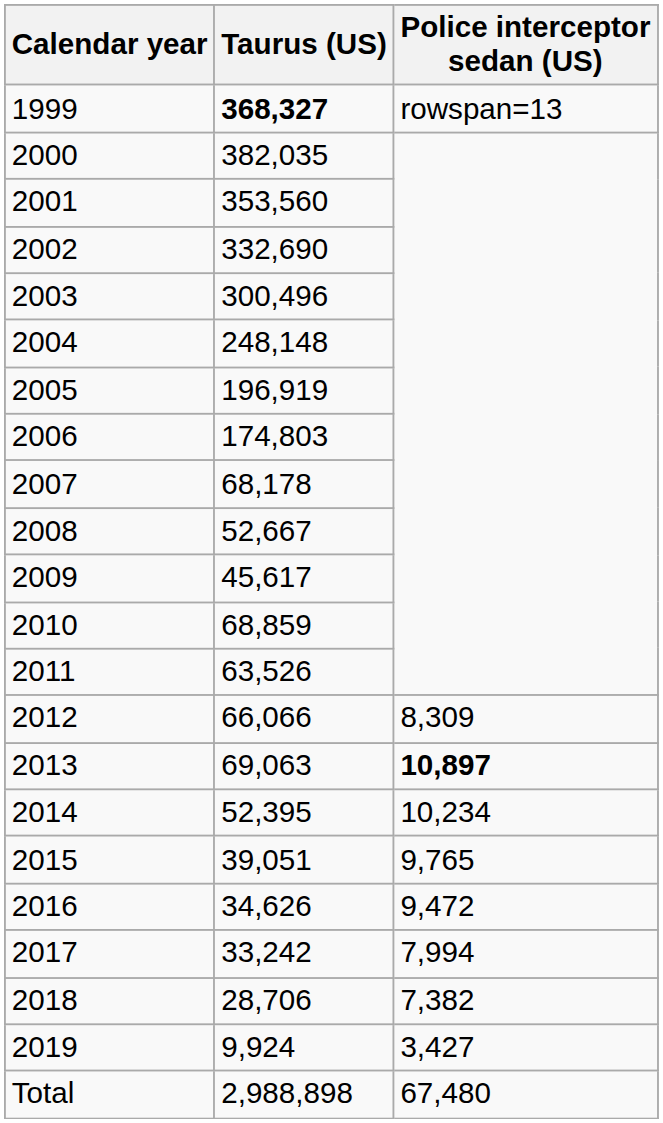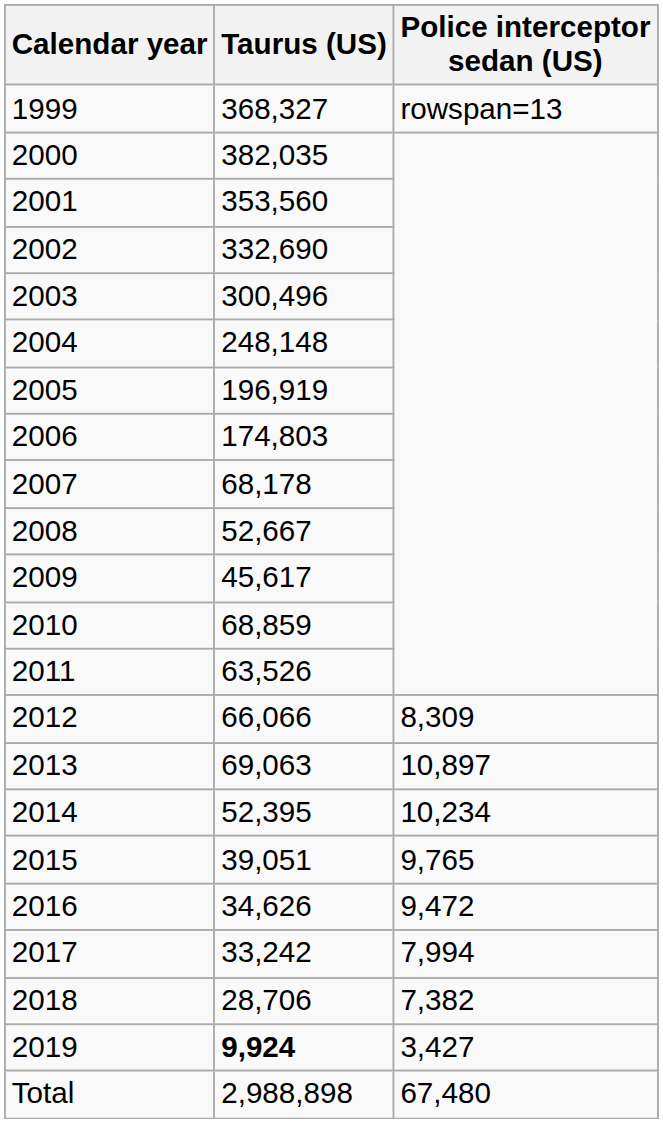(275, 108) bold -> (275, 108) normal
(446, 765) bold -> (446, 765) normal
(258, 1047) normal -> (258, 1047) bold
